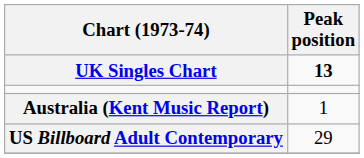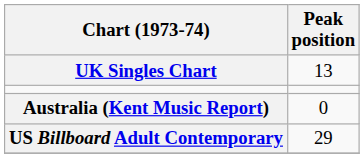(323, 70) bold -> (323, 70) normal
(323, 108) 1 -> (323, 108) 0
